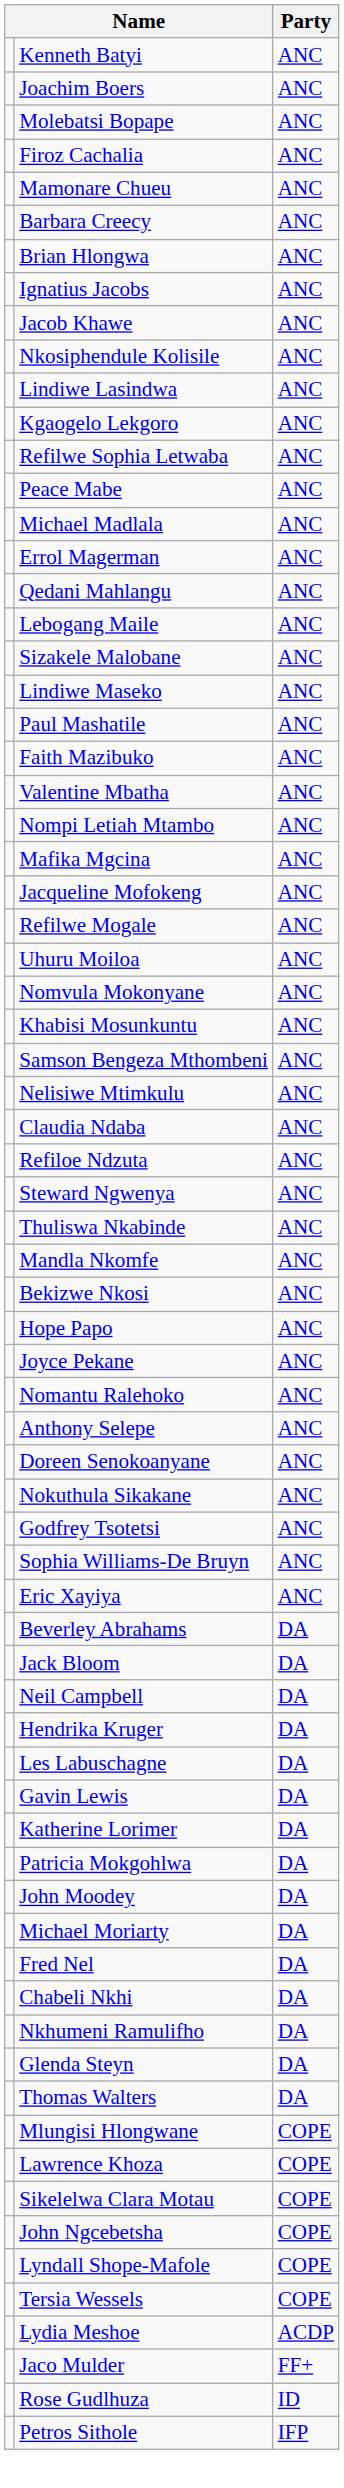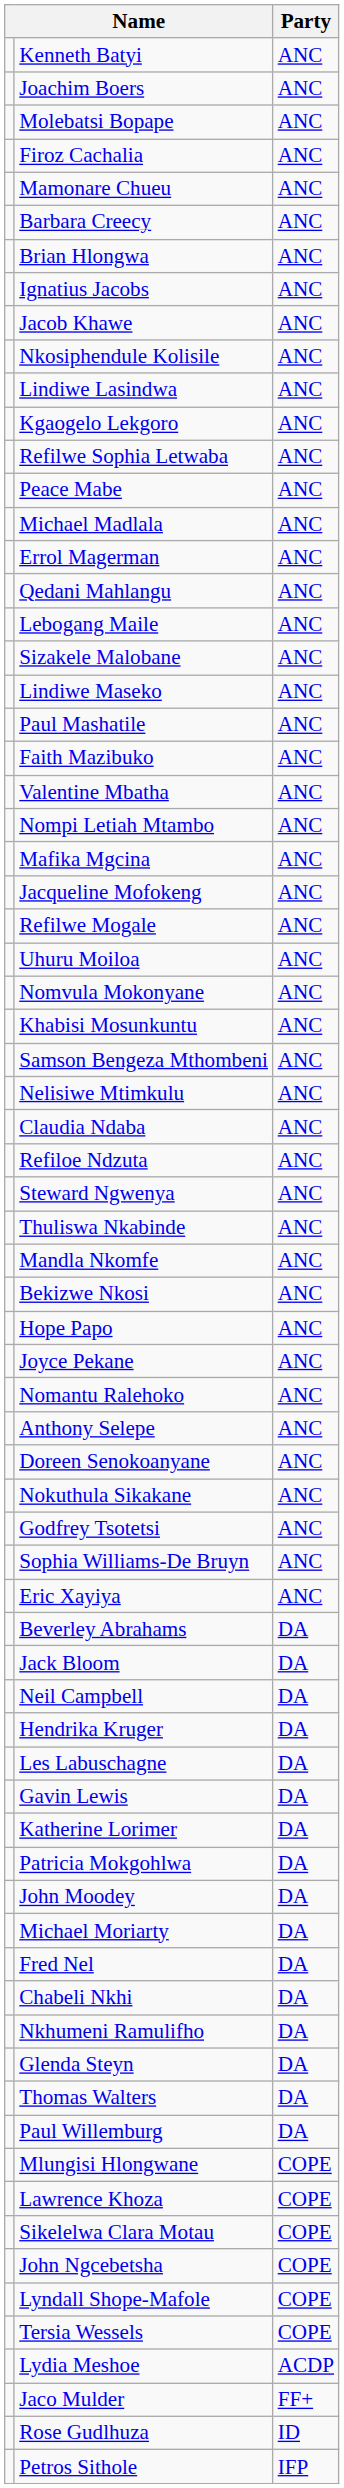+ row: (91, 2131)
